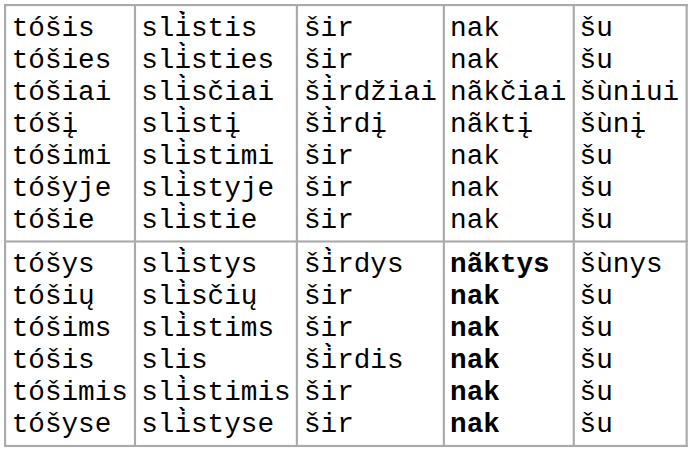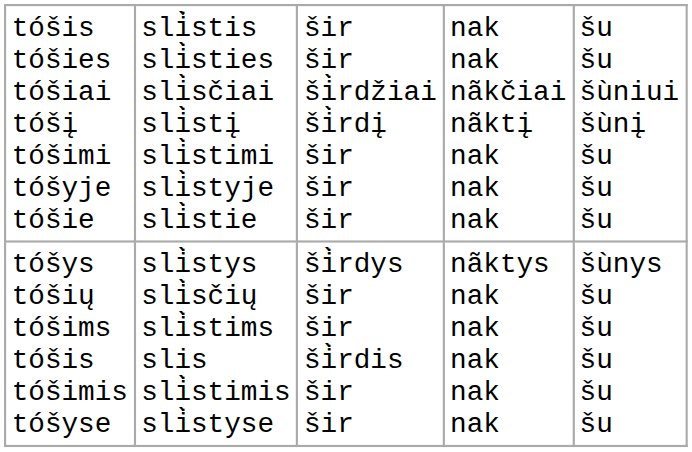(500, 344) bold -> (500, 344) normal
